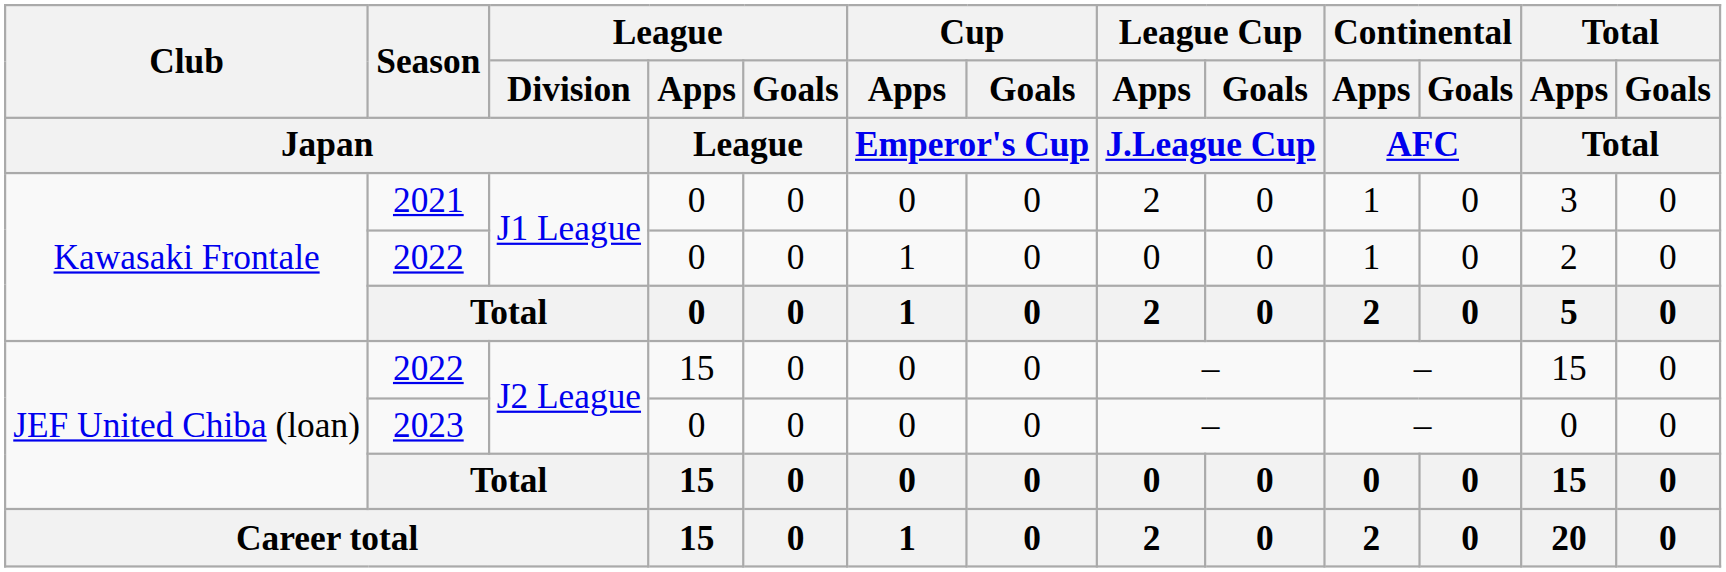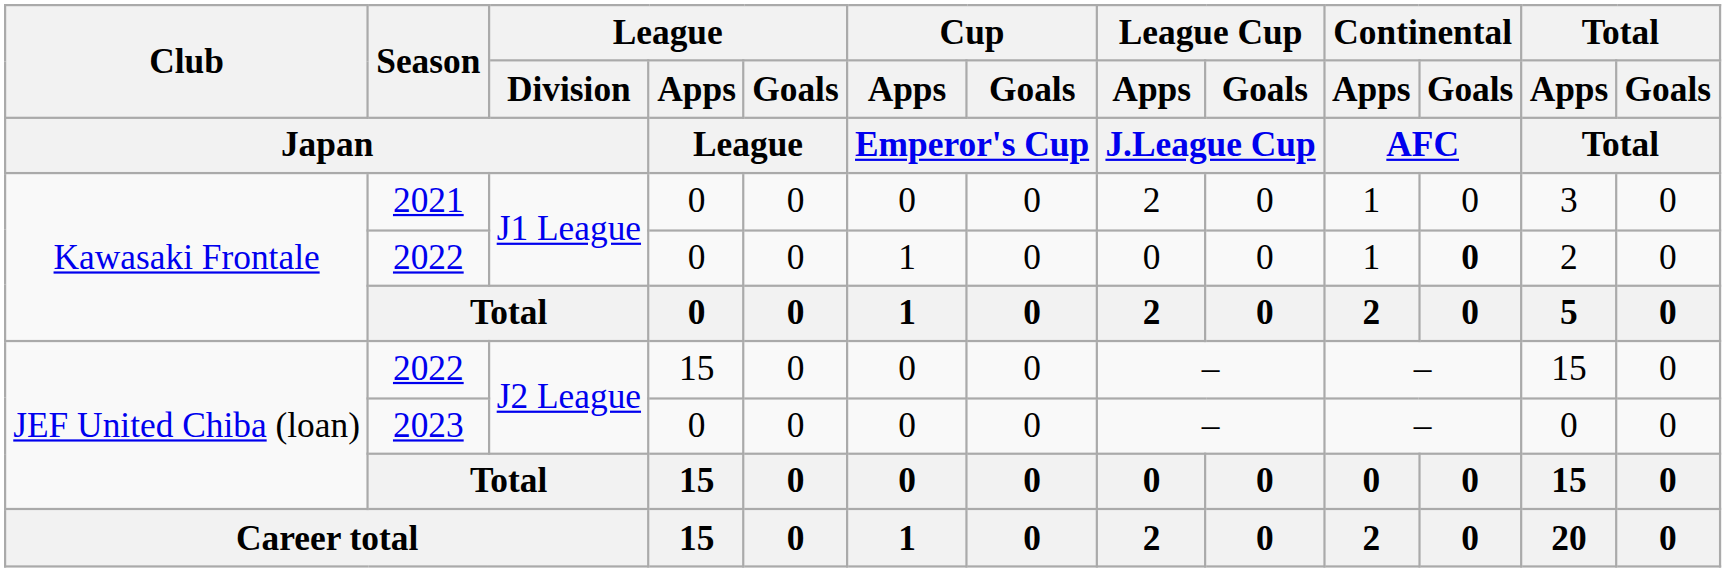(1470, 256) normal -> (1470, 256) bold
